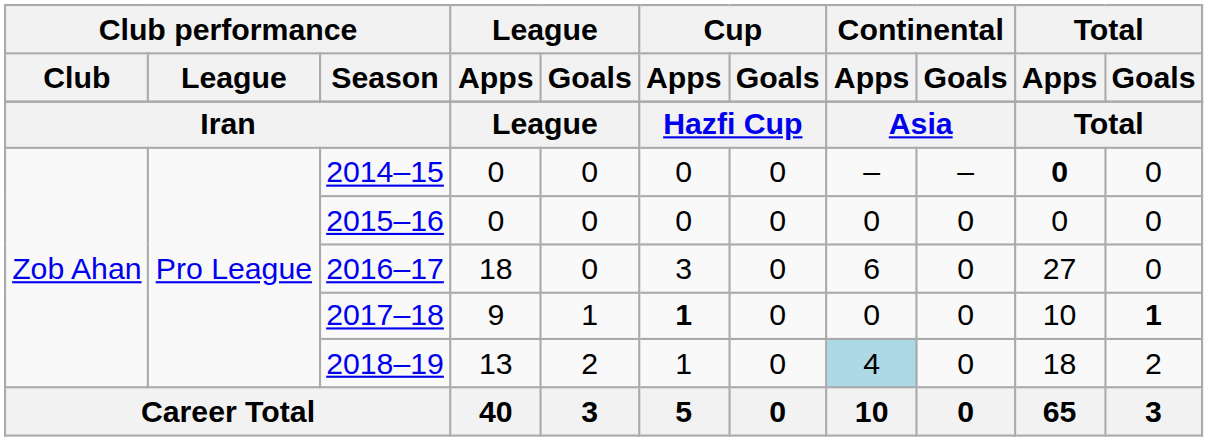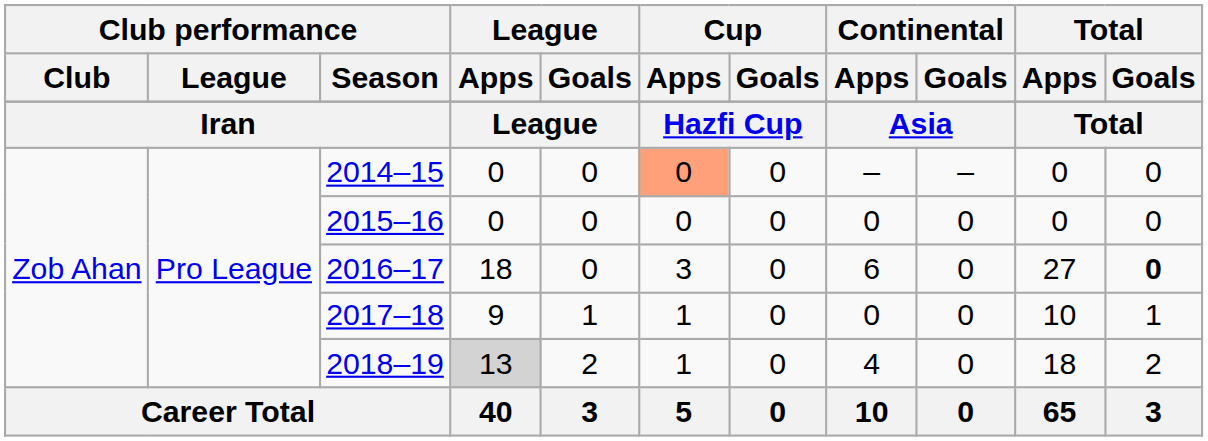(684, 173) no background -> (684, 173) lightsalmon background
(1060, 173) bold -> (1060, 173) normal
(1154, 268) normal -> (1154, 268) bold
(684, 316) bold -> (684, 316) normal
(1154, 316) bold -> (1154, 316) normal
(496, 364) no background -> (496, 364) lightgrey background
(872, 364) lightblue background -> (872, 364) no background
